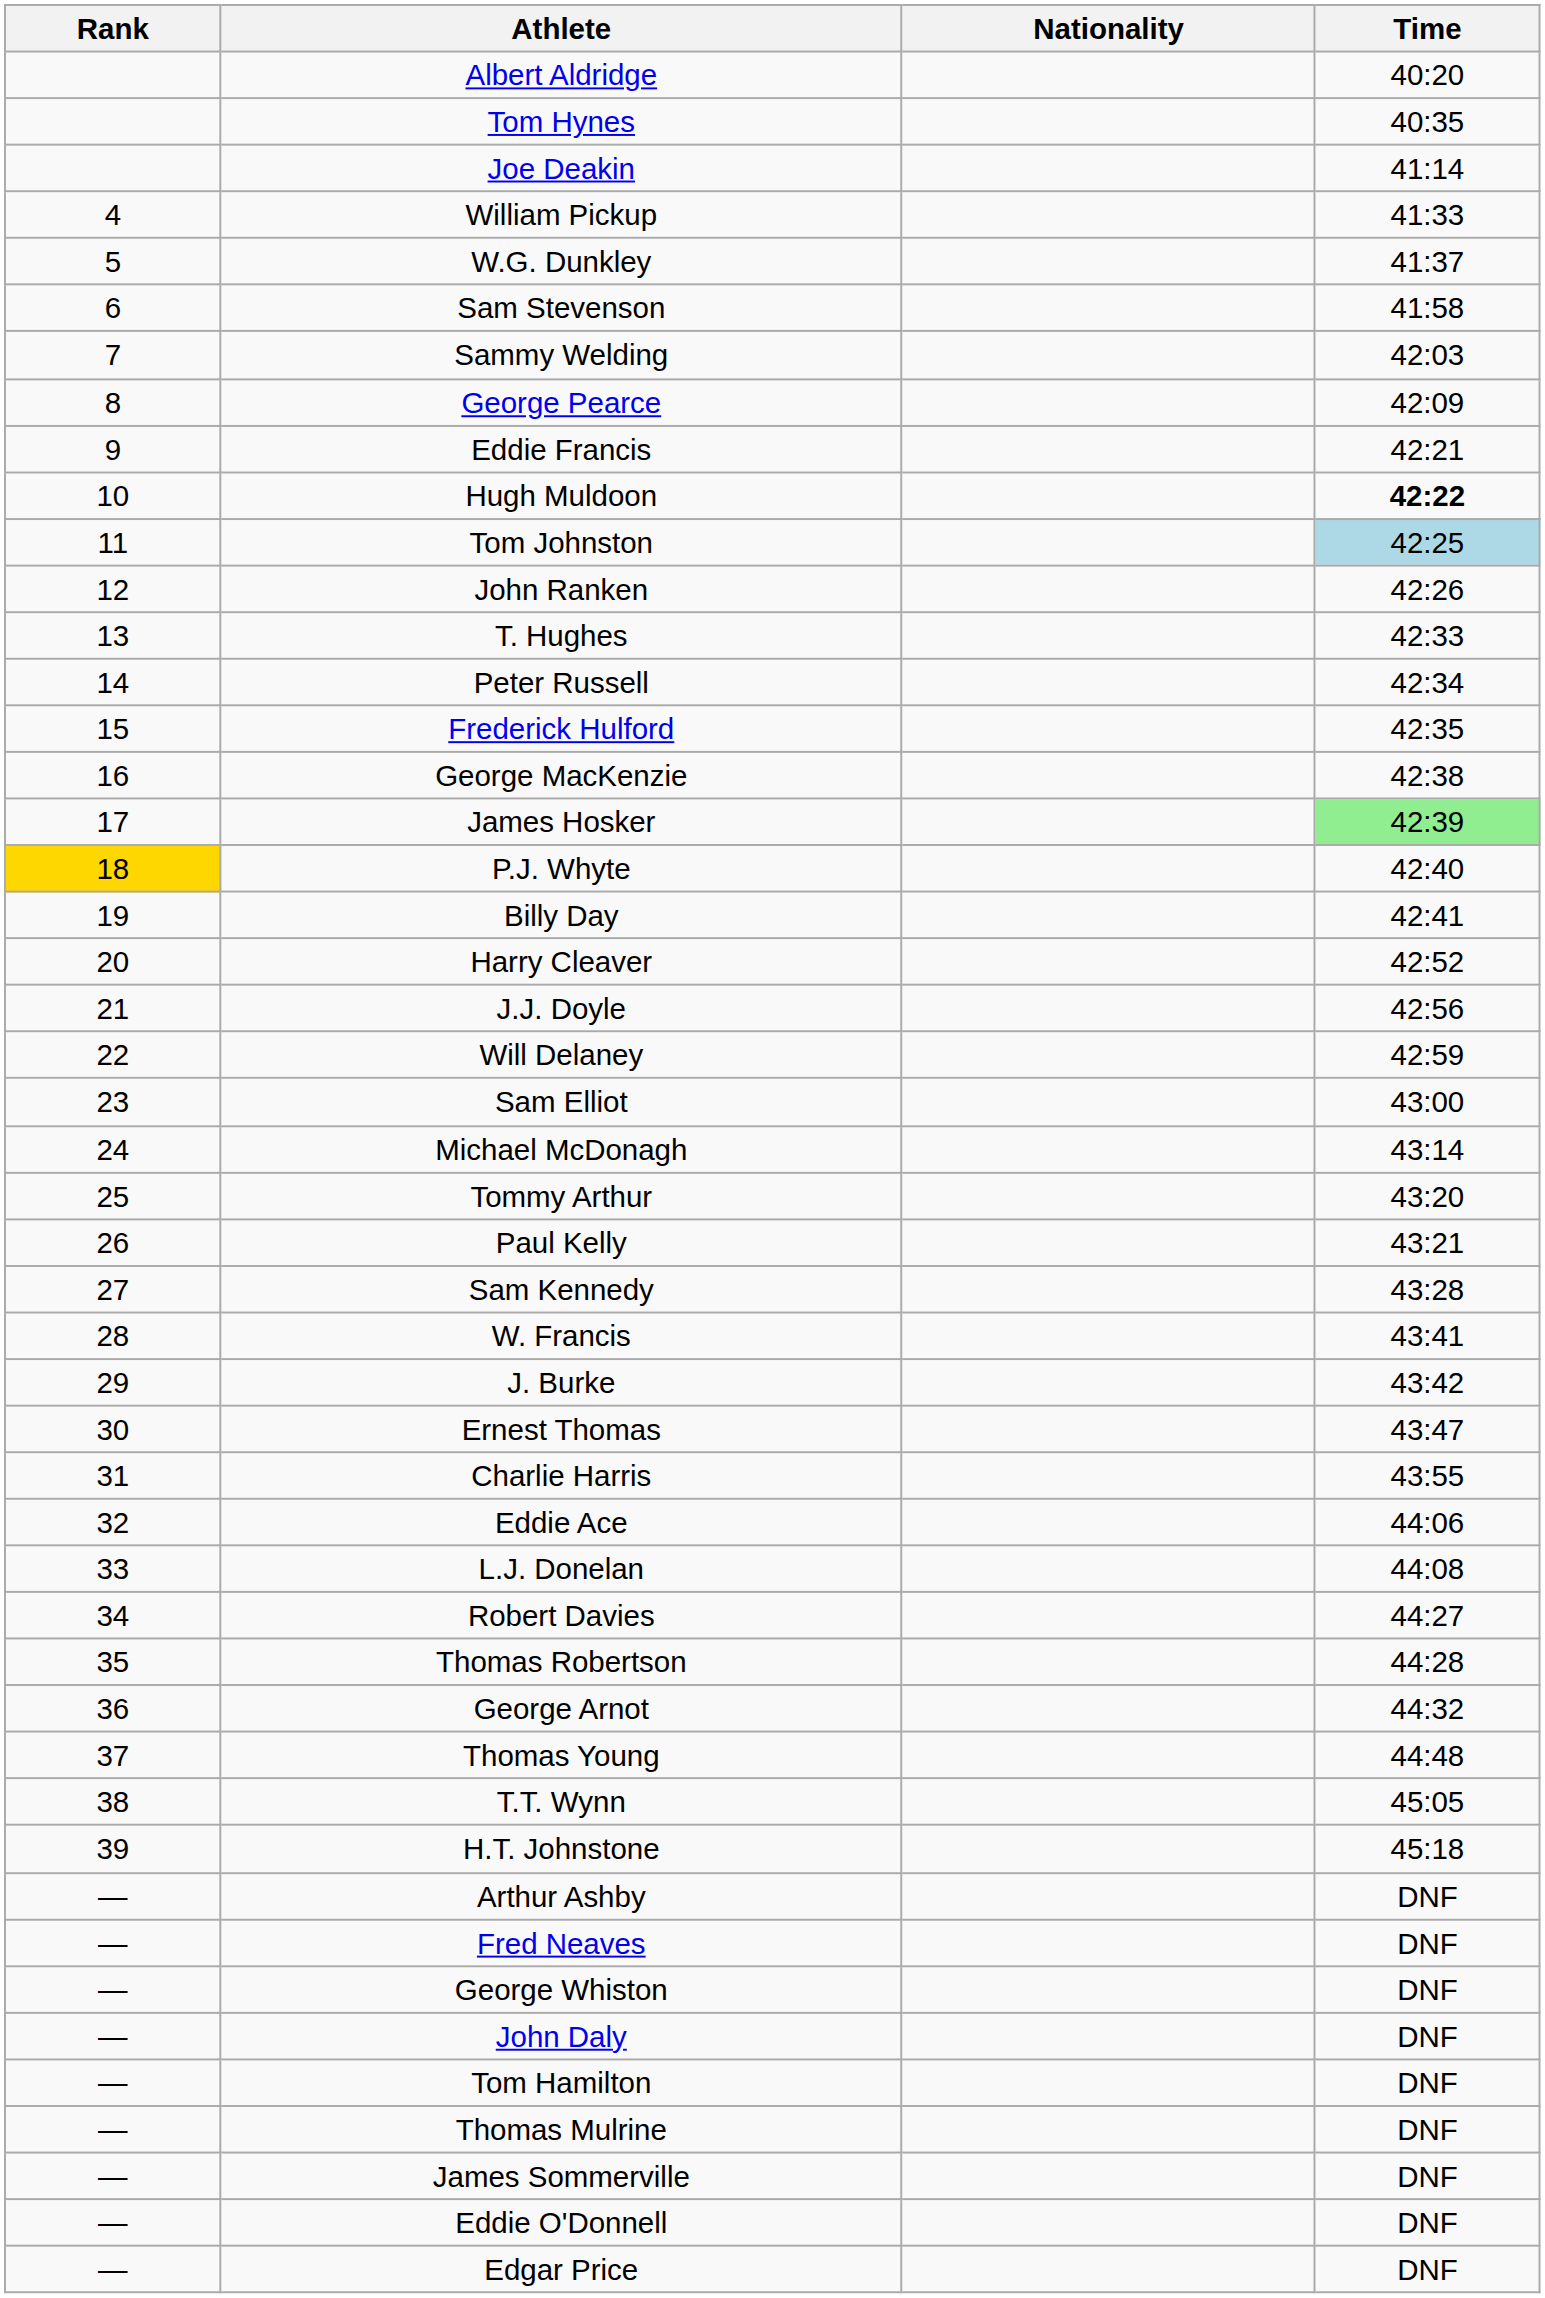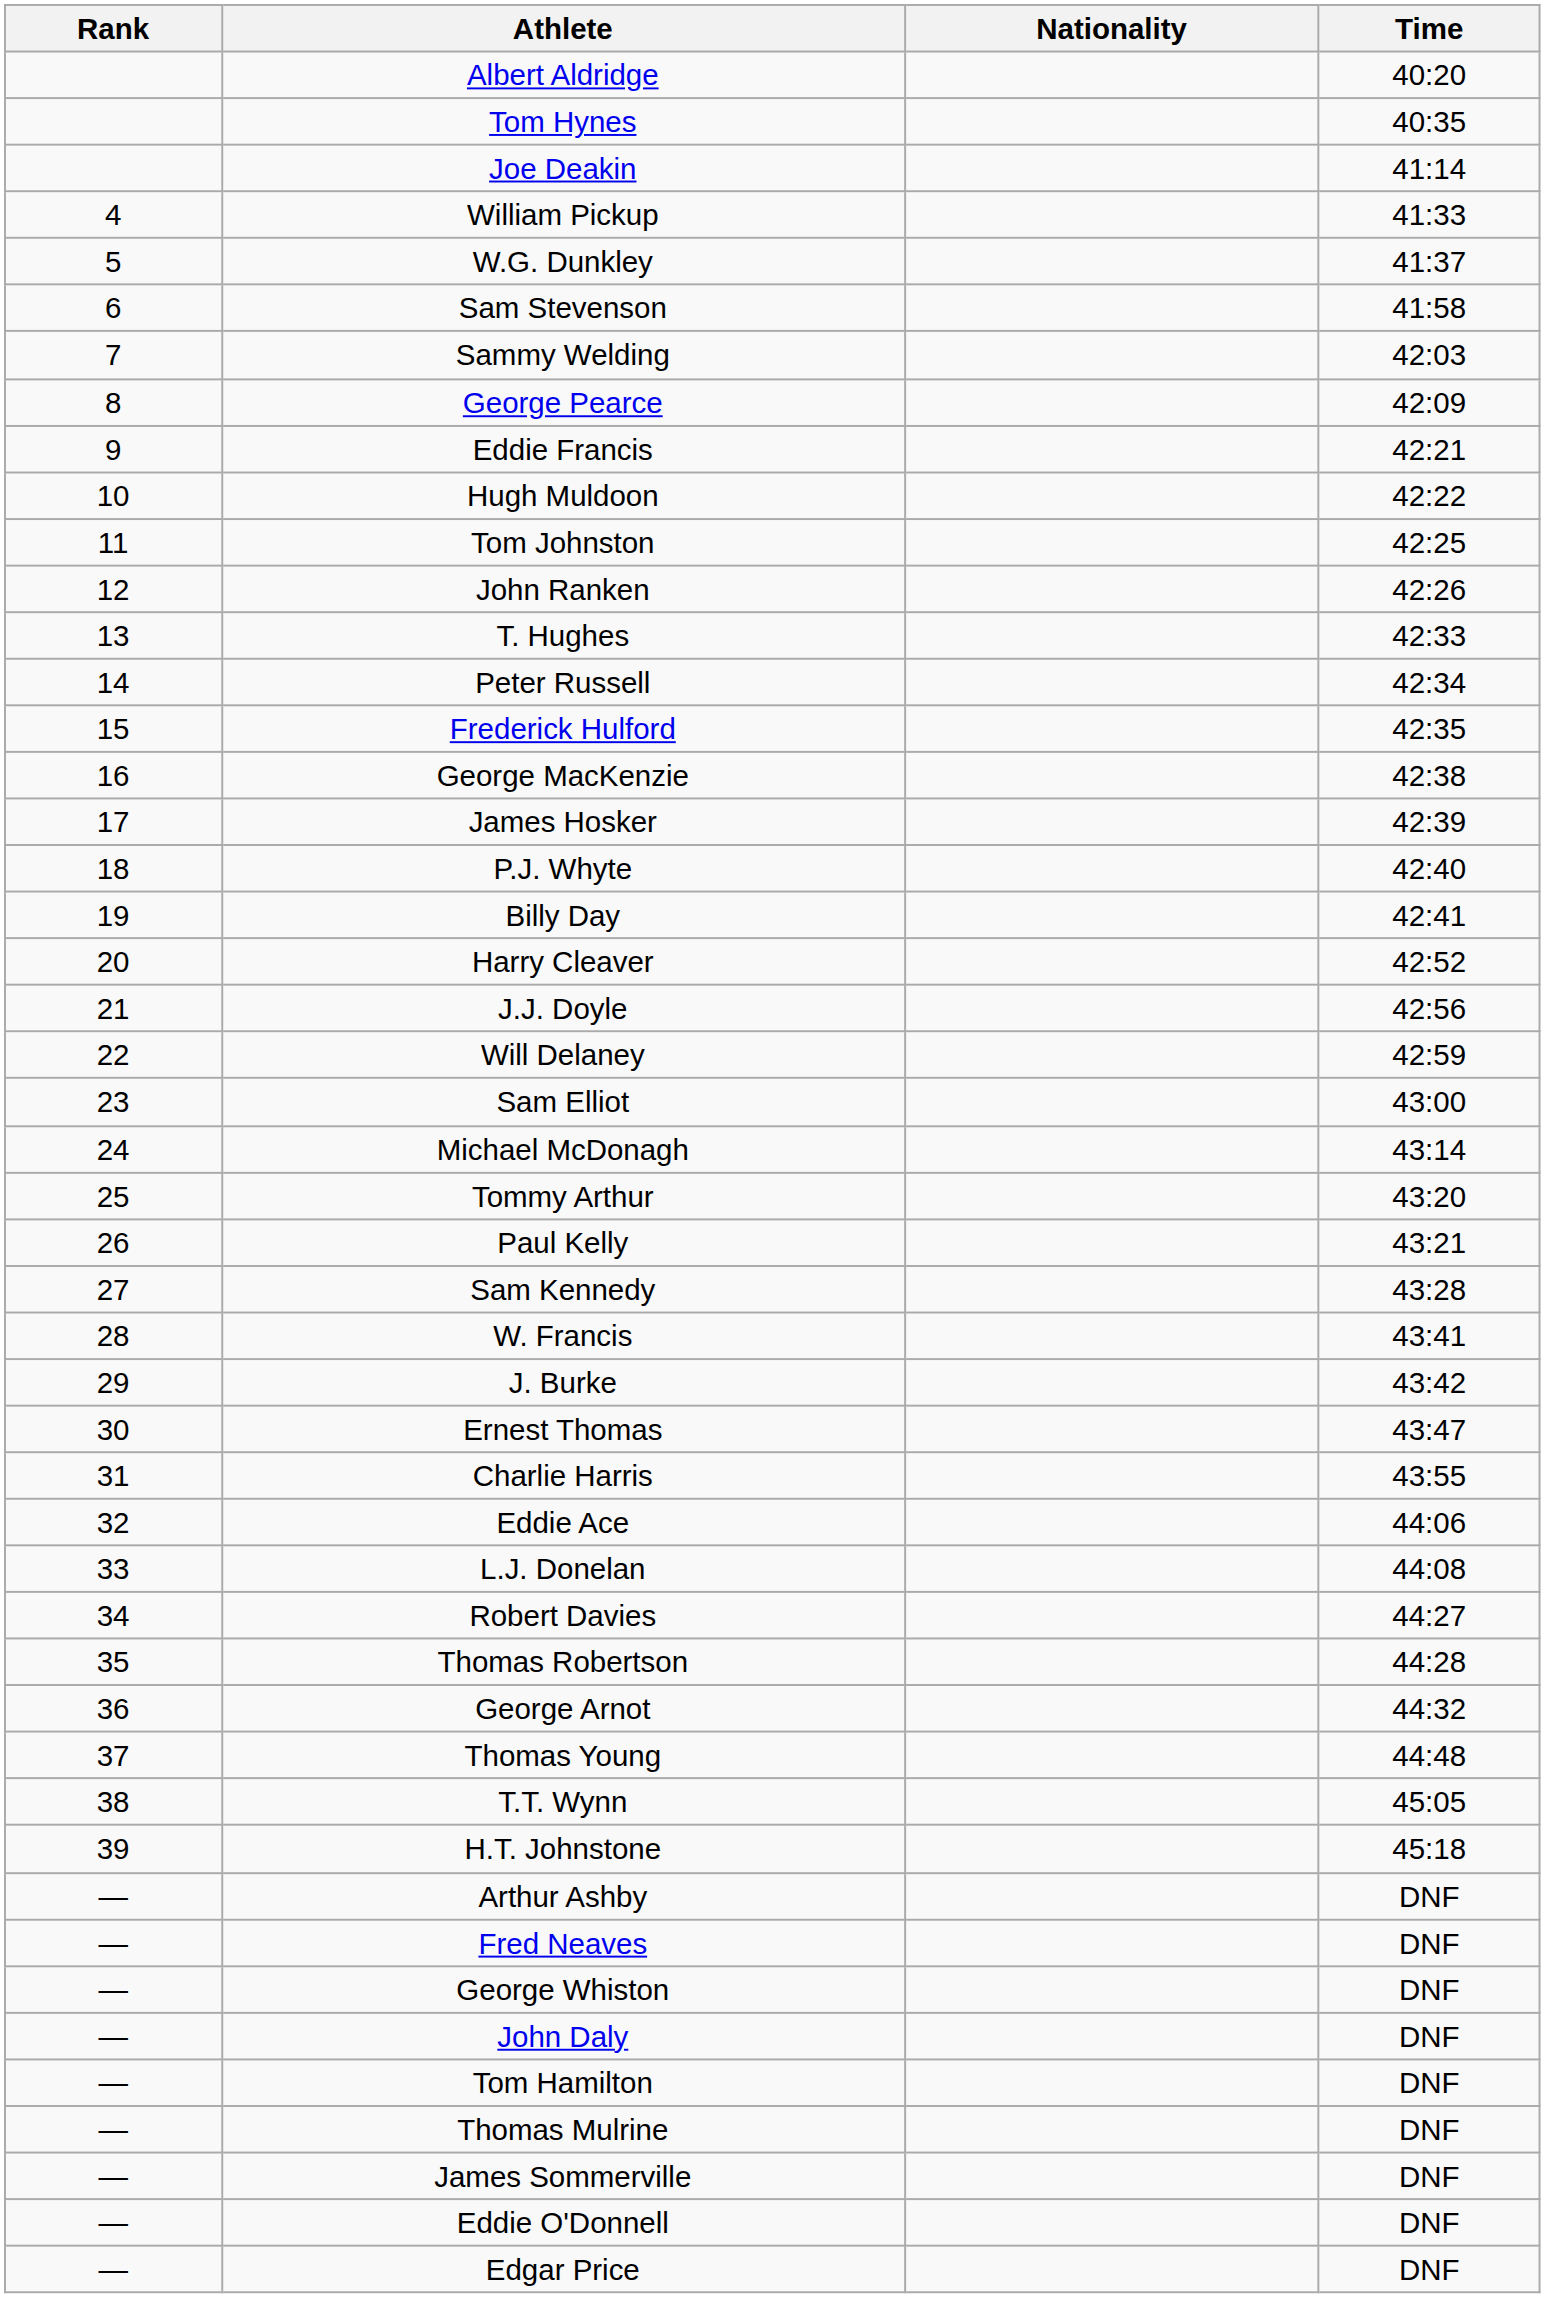(1427, 495) bold -> (1429, 495) normal
(1427, 542) lightblue background -> (1429, 542) no background
(1427, 822) lightgreen background -> (1429, 822) no background
(113, 869) gold background -> (113, 869) no background
